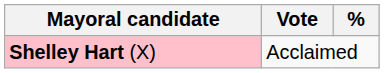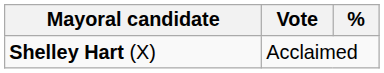(83, 51) pink background -> (83, 51) no background
